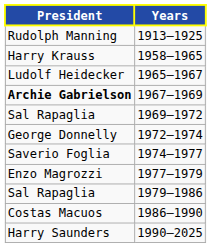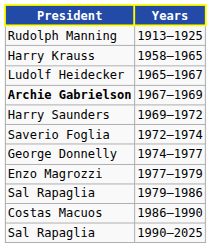(51, 115) Sal Rapaglia -> (59, 115) Harry Saunders
(62, 134) George Donnelly -> (59, 134) Saverio Foglia
(59, 154) Saverio Foglia -> (62, 154) George Donnelly
(59, 233) Harry Saunders -> (51, 233) Sal Rapaglia
